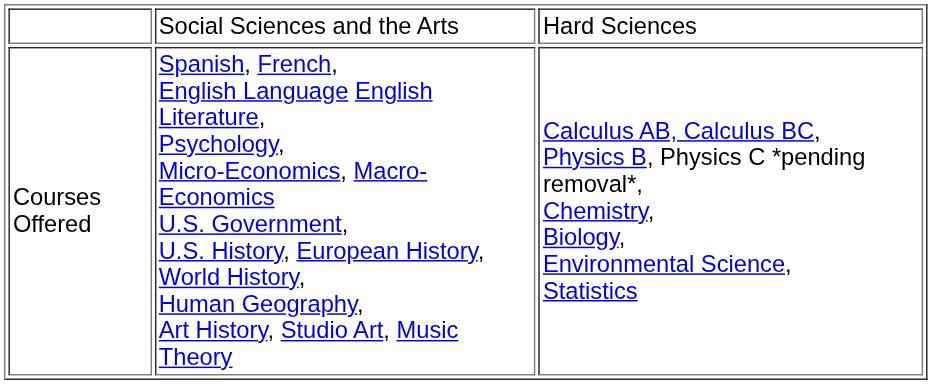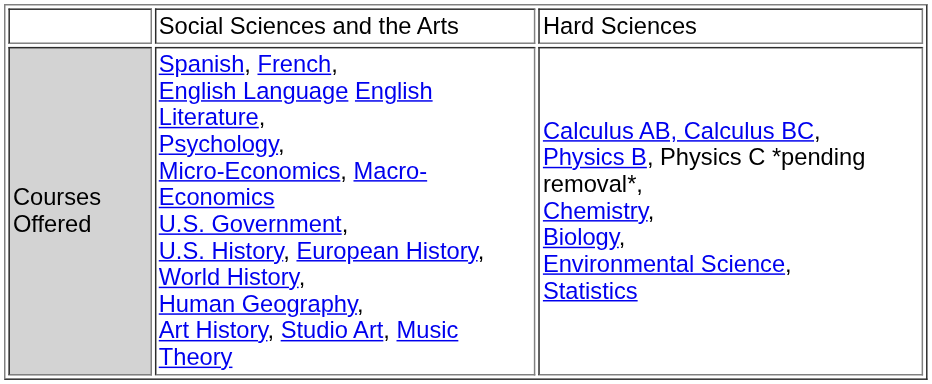(57, 210) no background -> (57, 210) lightgrey background
